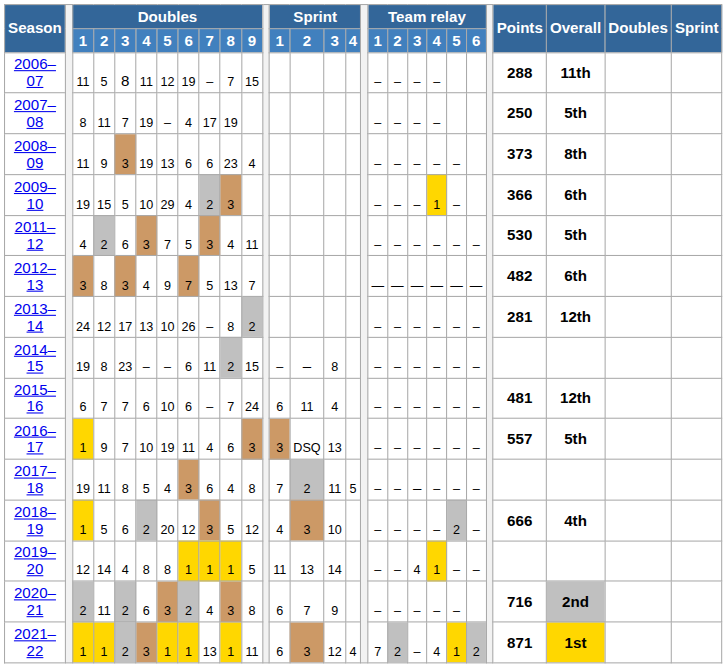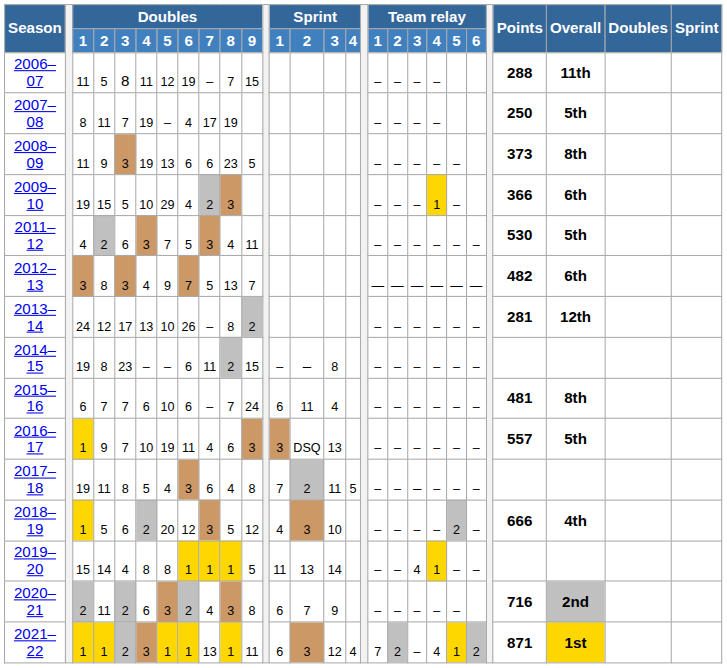(252, 164) 4 -> (252, 164) 5
(576, 399) 12th -> (576, 399) 8th
(83, 571) 12 -> (83, 571) 15
